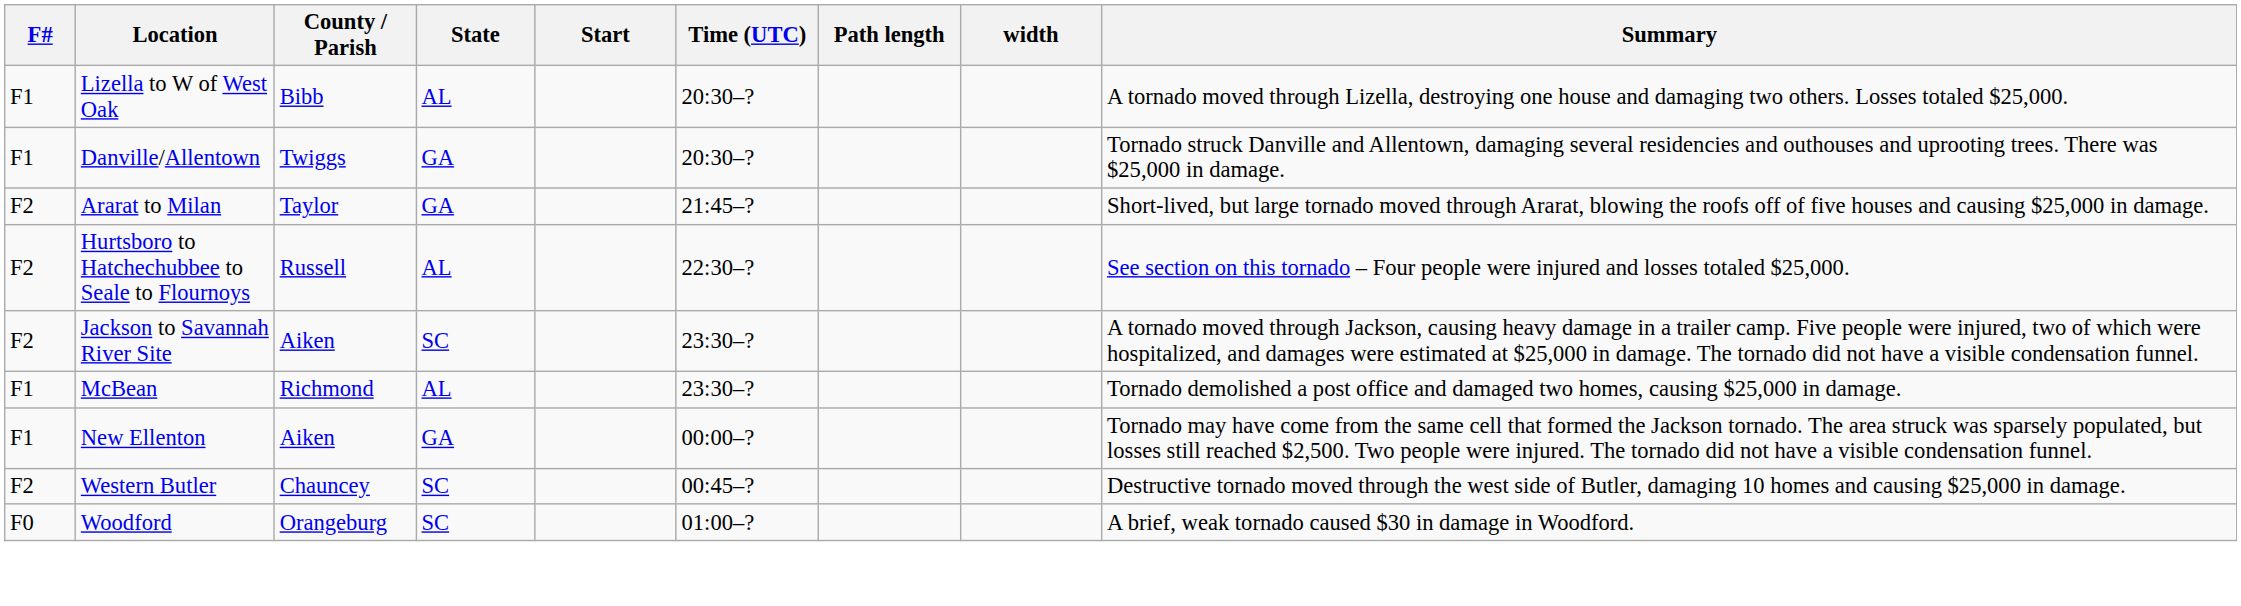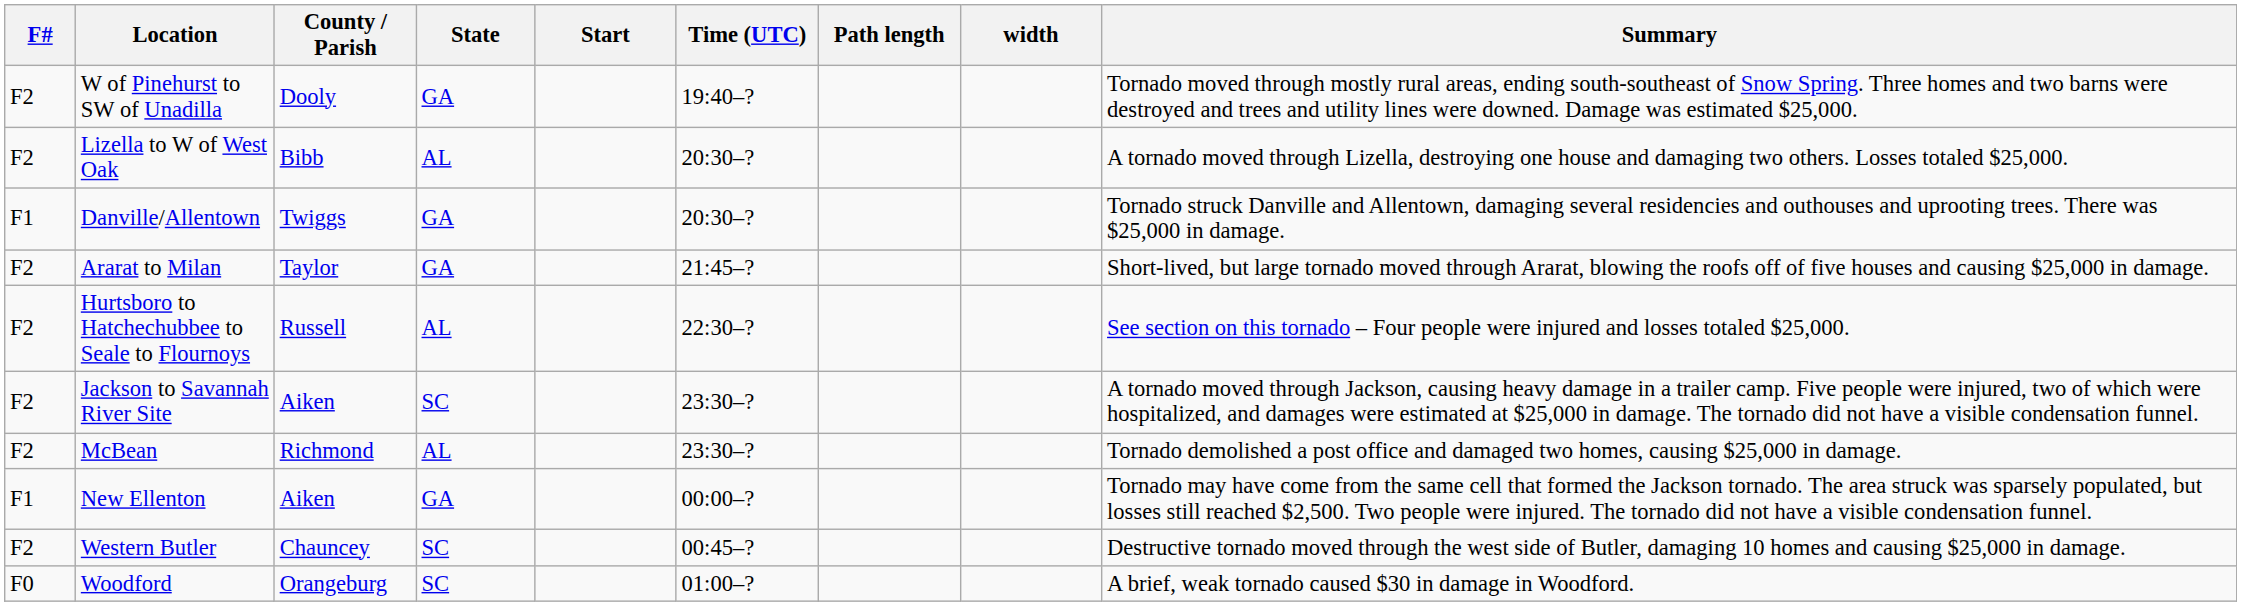+ row: (161, 96)
(22, 96) F1 -> (22, 157) F2
(22, 389) F1 -> (22, 450) F2
